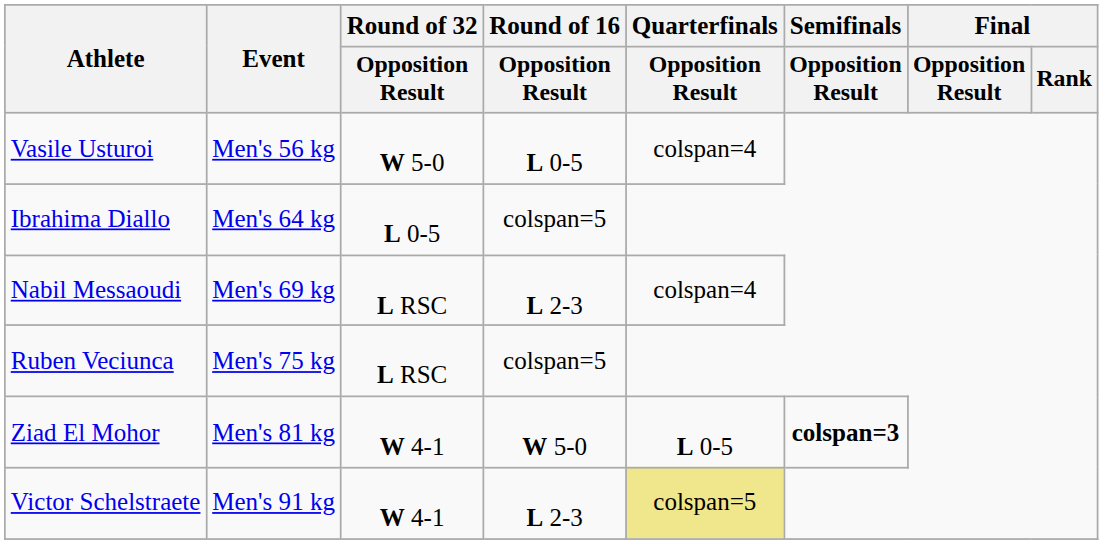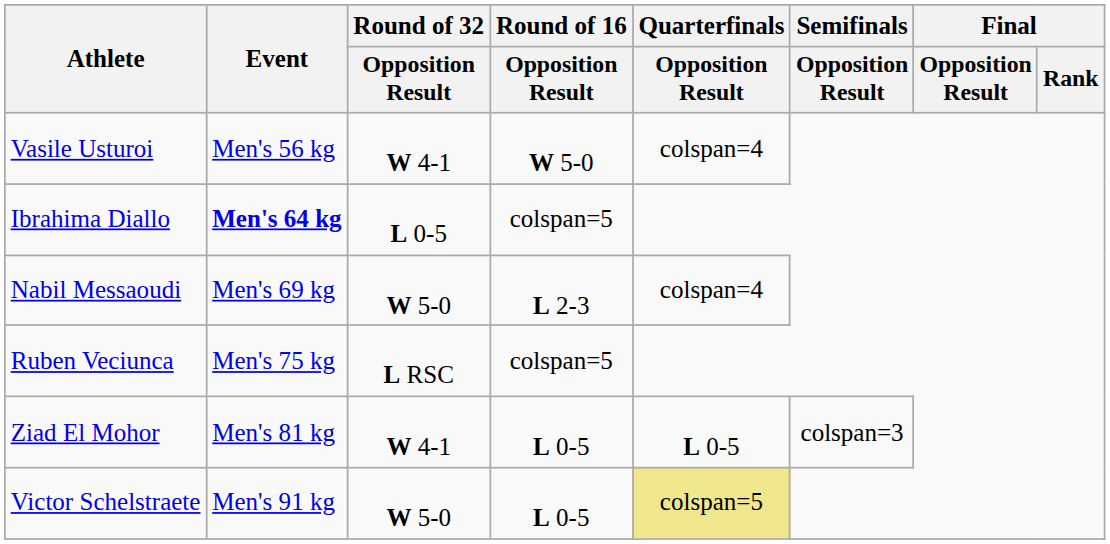(412, 163) W 5-0 -> (419, 163) W 4-1
(555, 163) L 0-5 -> (561, 163) W 5-0
(274, 219) normal -> (277, 219) bold
(412, 305) L RSC -> (419, 305) W 5-0
(555, 447) W 5-0 -> (561, 447) L 0-5
(845, 432) bold -> (852, 432) normal
(412, 517) W 4-1 -> (419, 517) W 5-0
(555, 517) L 2-3 -> (561, 517) L 0-5
